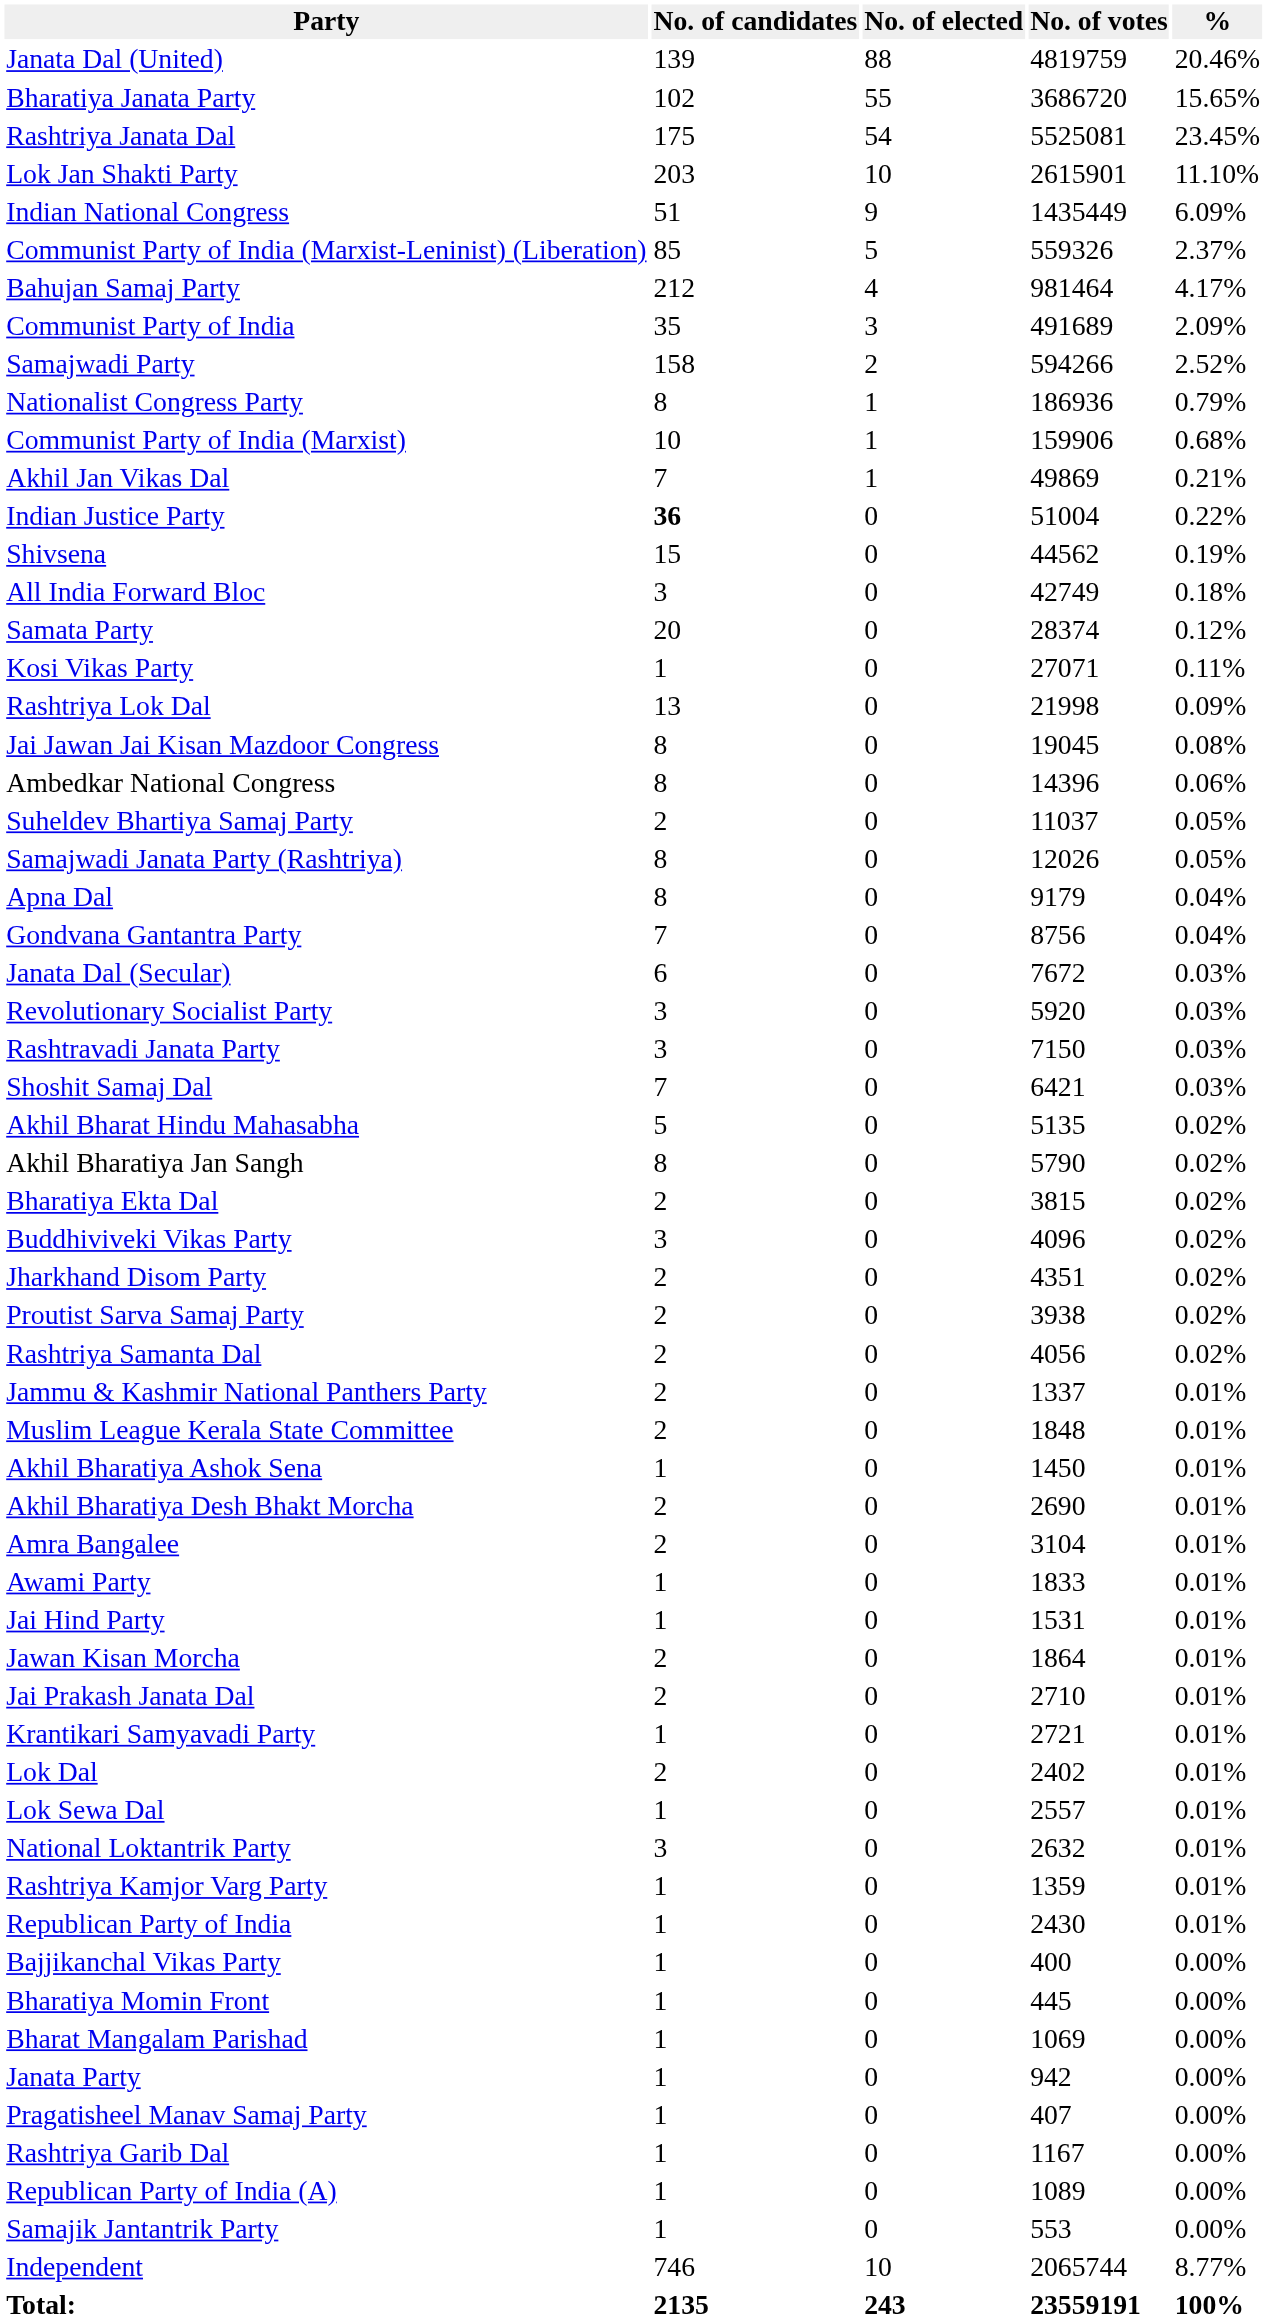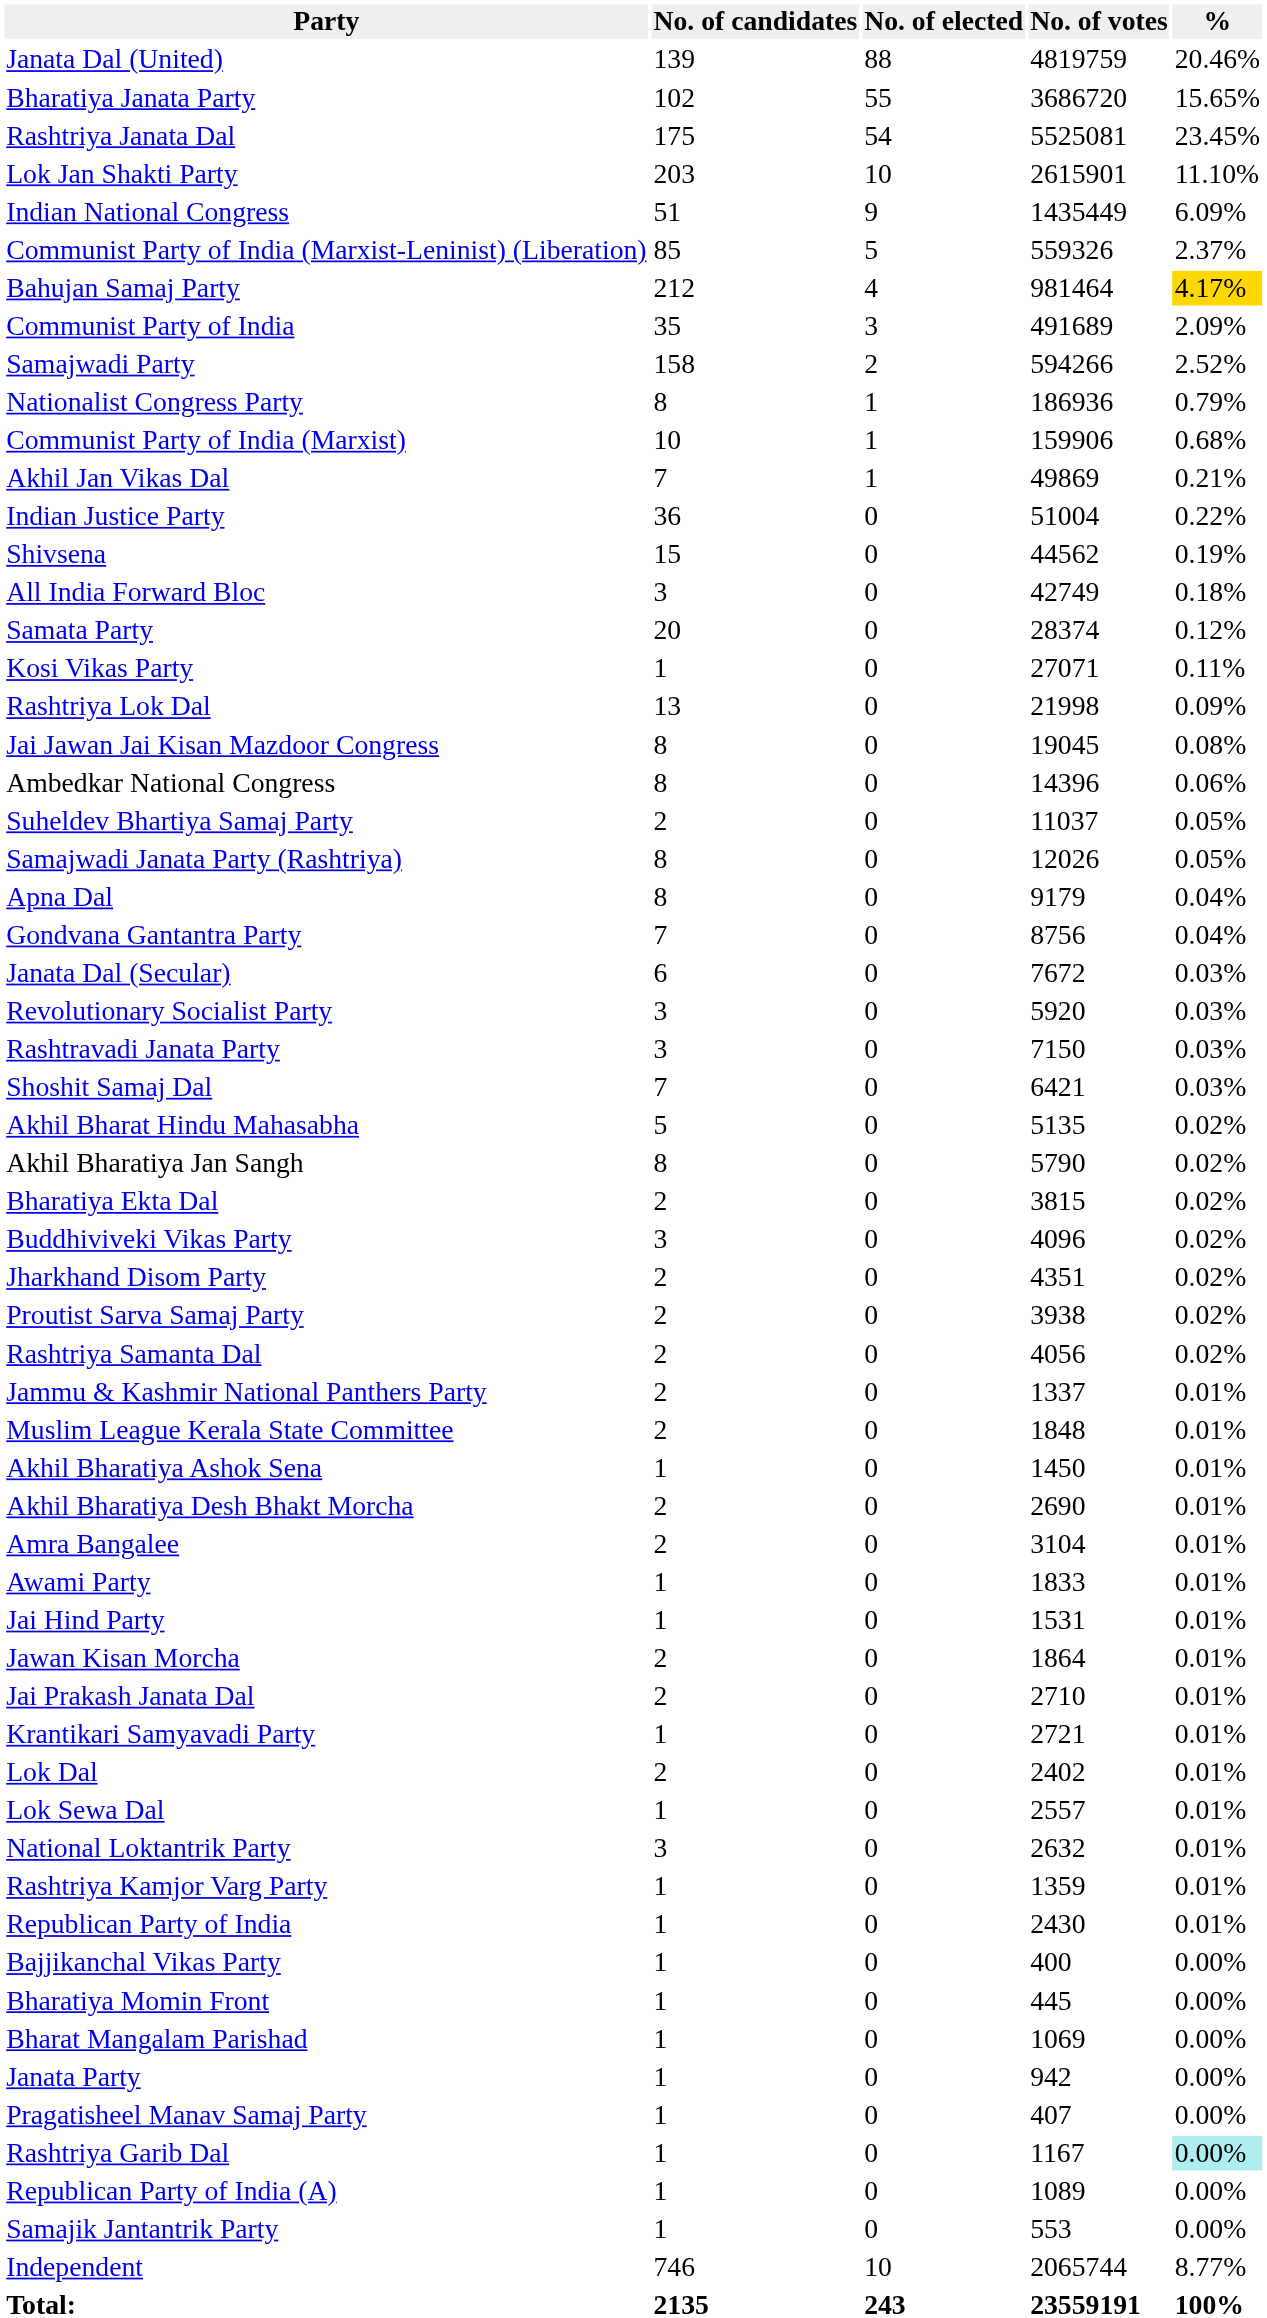(1210, 287) no background -> (1210, 287) gold background
(667, 516) bold -> (667, 516) normal
(1210, 2152) no background -> (1210, 2152) paleturquoise background
